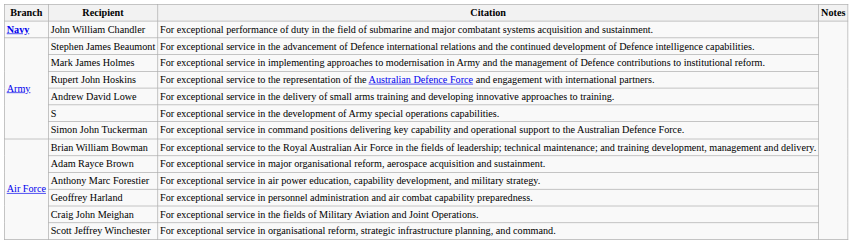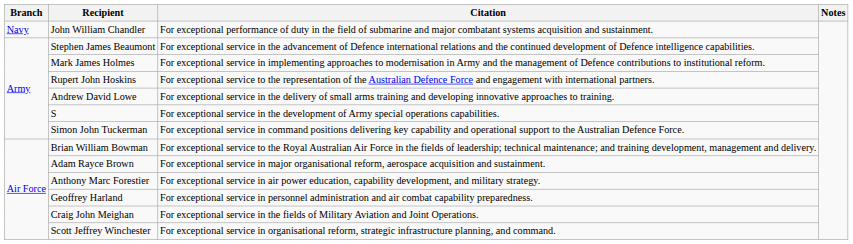(18, 29) bold -> (18, 29) normal
